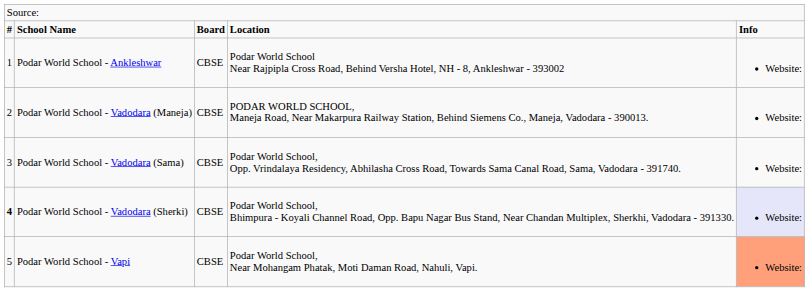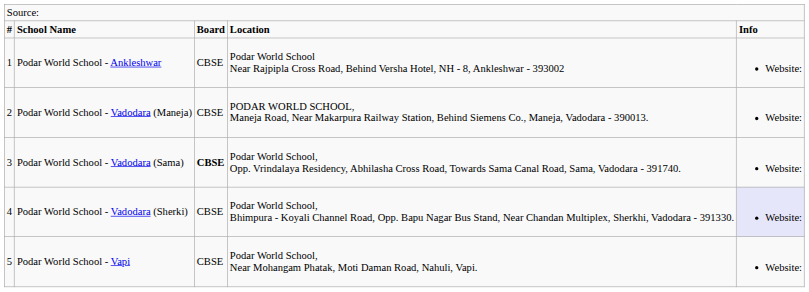(210, 162) normal -> (211, 162) bold
(9, 212) bold -> (9, 212) normal
(770, 268) lightsalmon background -> (770, 268) no background
